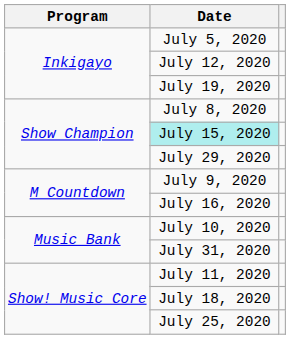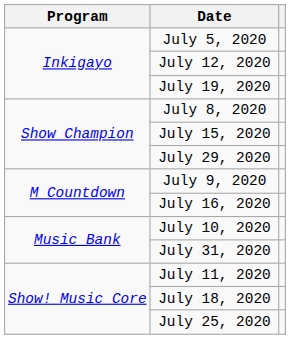(214, 134) paleturquoise background -> (214, 134) no background
